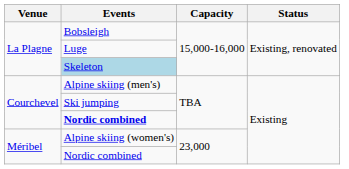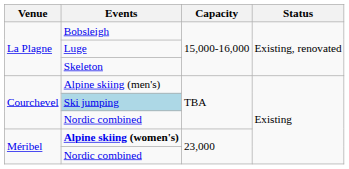(83, 66) lightblue background -> (83, 66) no background
(91, 102) no background -> (91, 102) lightblue background
(105, 119) bold -> (103, 119) normal
(119, 137) normal -> (121, 137) bold
